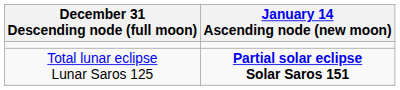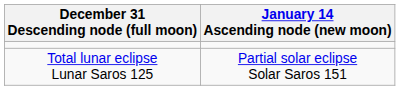(298, 66) bold -> (298, 66) normal
